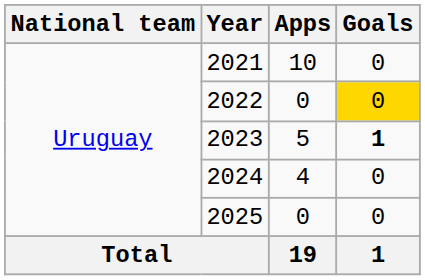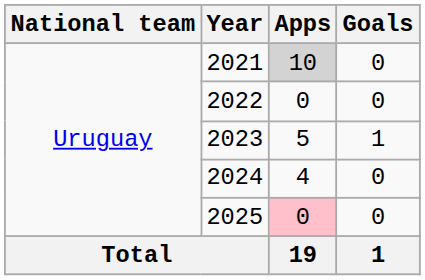(303, 63) no background -> (303, 63) lightgrey background
(378, 101) gold background -> (378, 101) no background
(378, 140) bold -> (378, 140) normal
(303, 217) no background -> (303, 217) pink background
